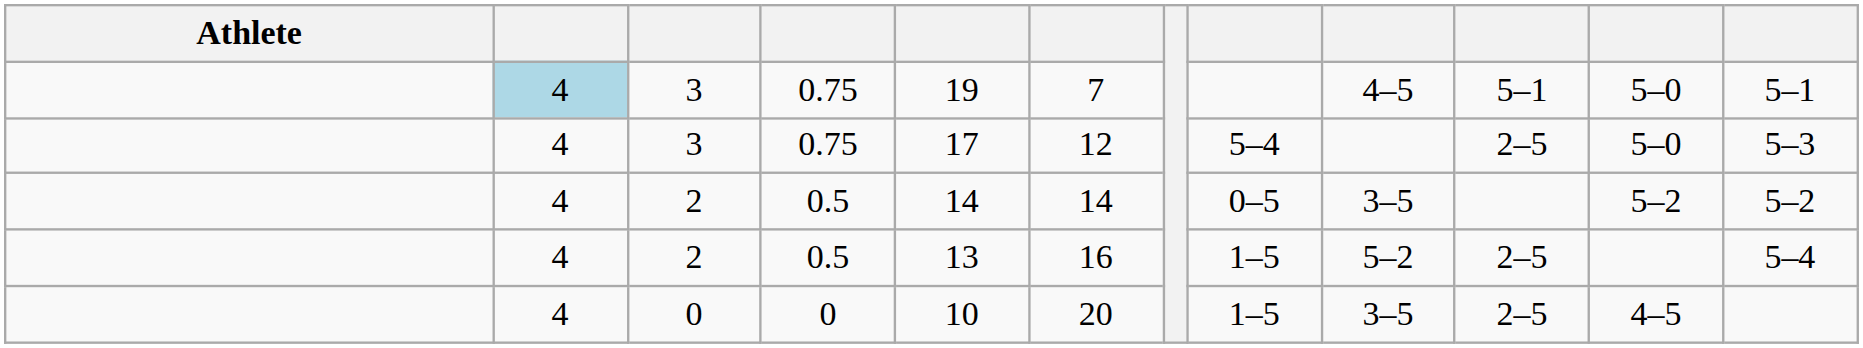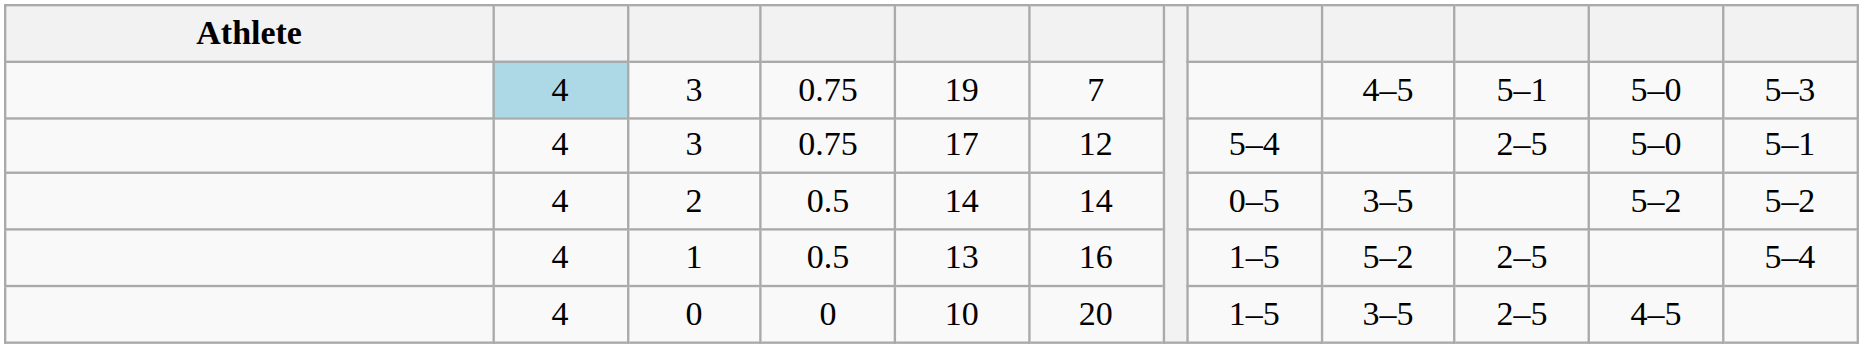(1790, 88) 5–1 -> (1790, 88) 5–3
(1790, 145) 5–3 -> (1790, 145) 5–1
(694, 257) 2 -> (694, 257) 1
